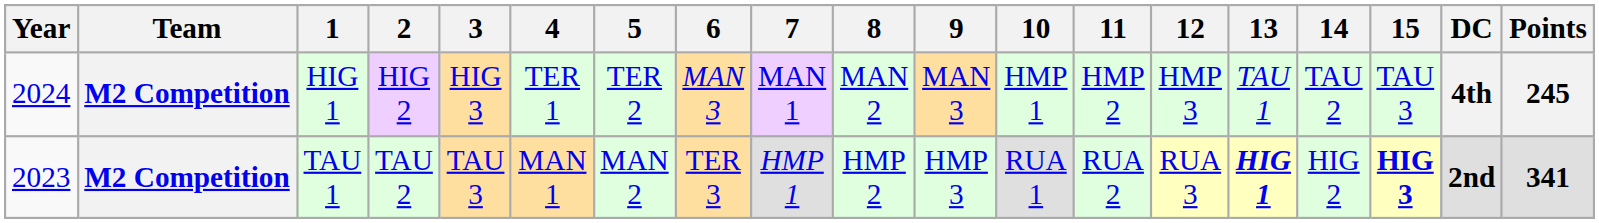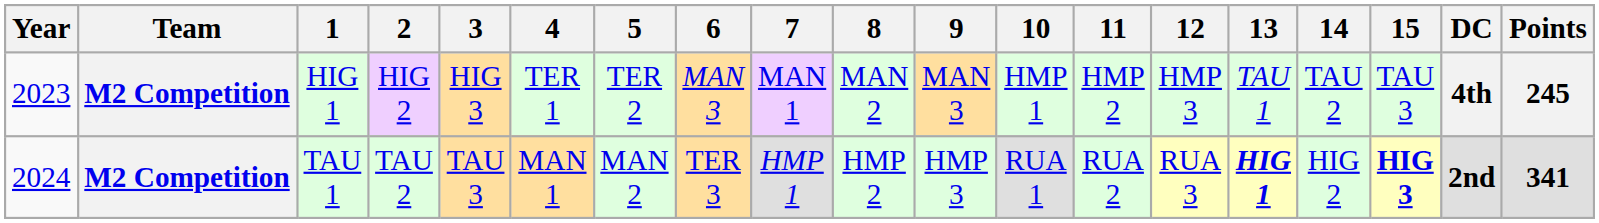(41, 93) 2024 -> (41, 93) 2023
(41, 176) 2023 -> (41, 176) 2024
